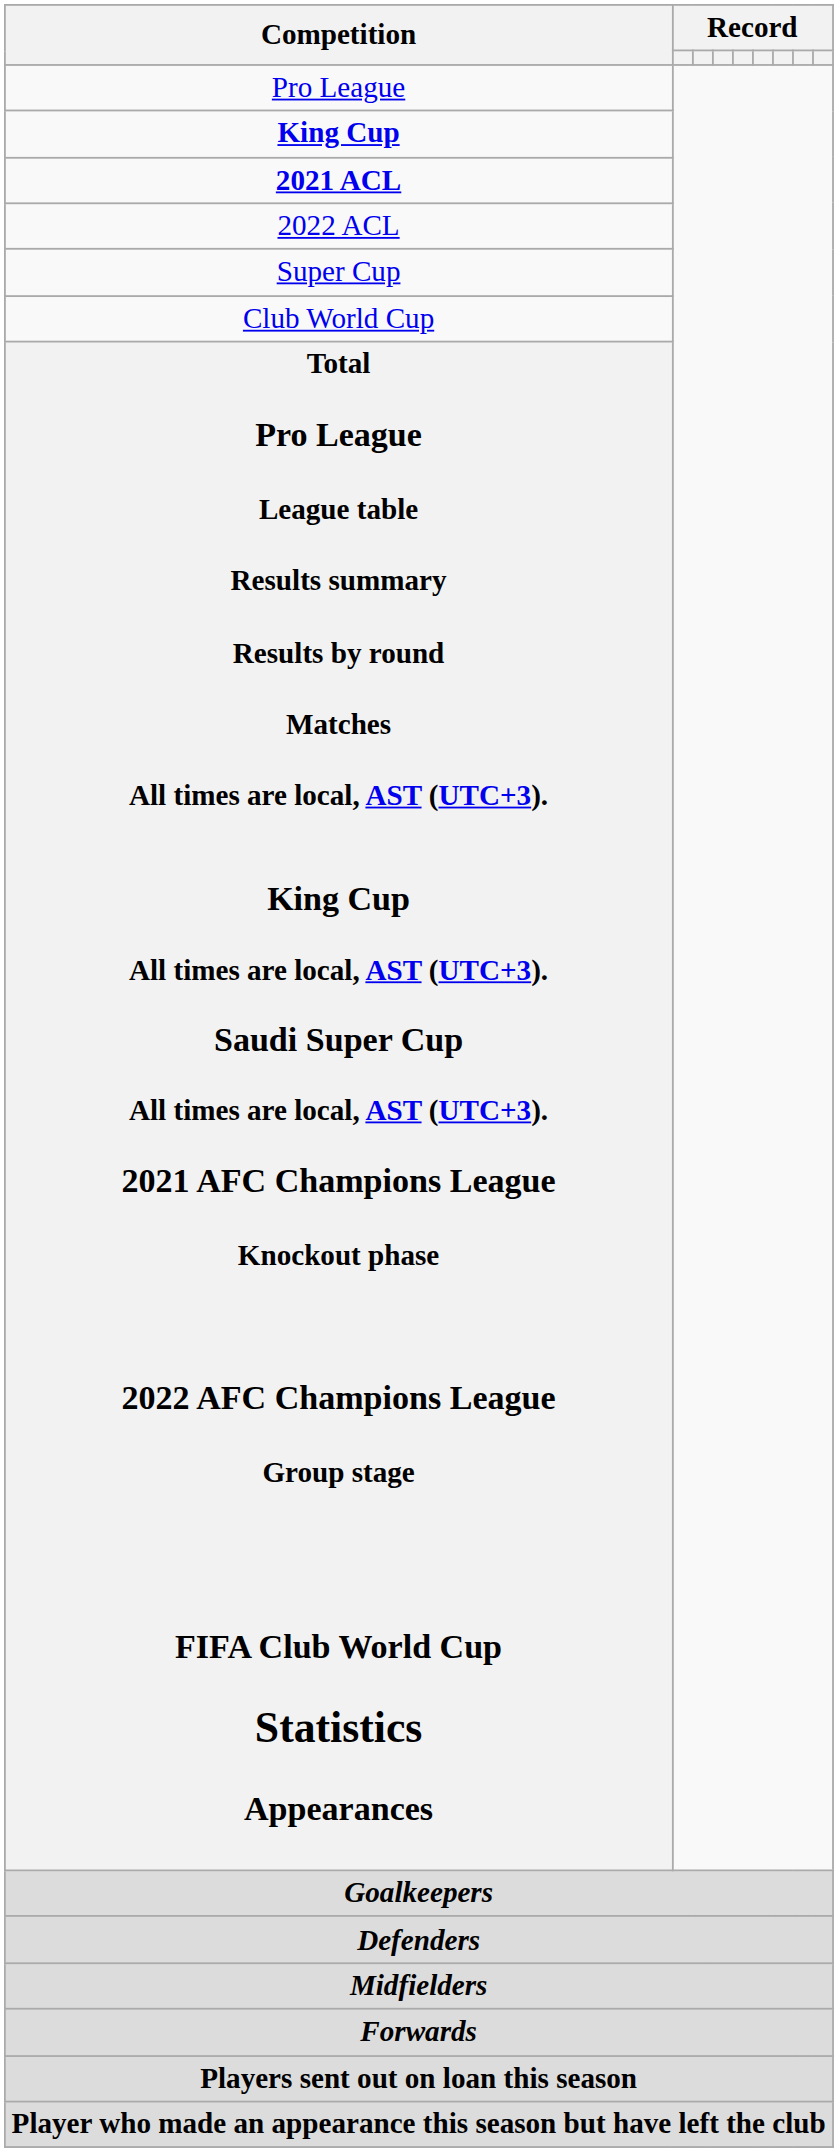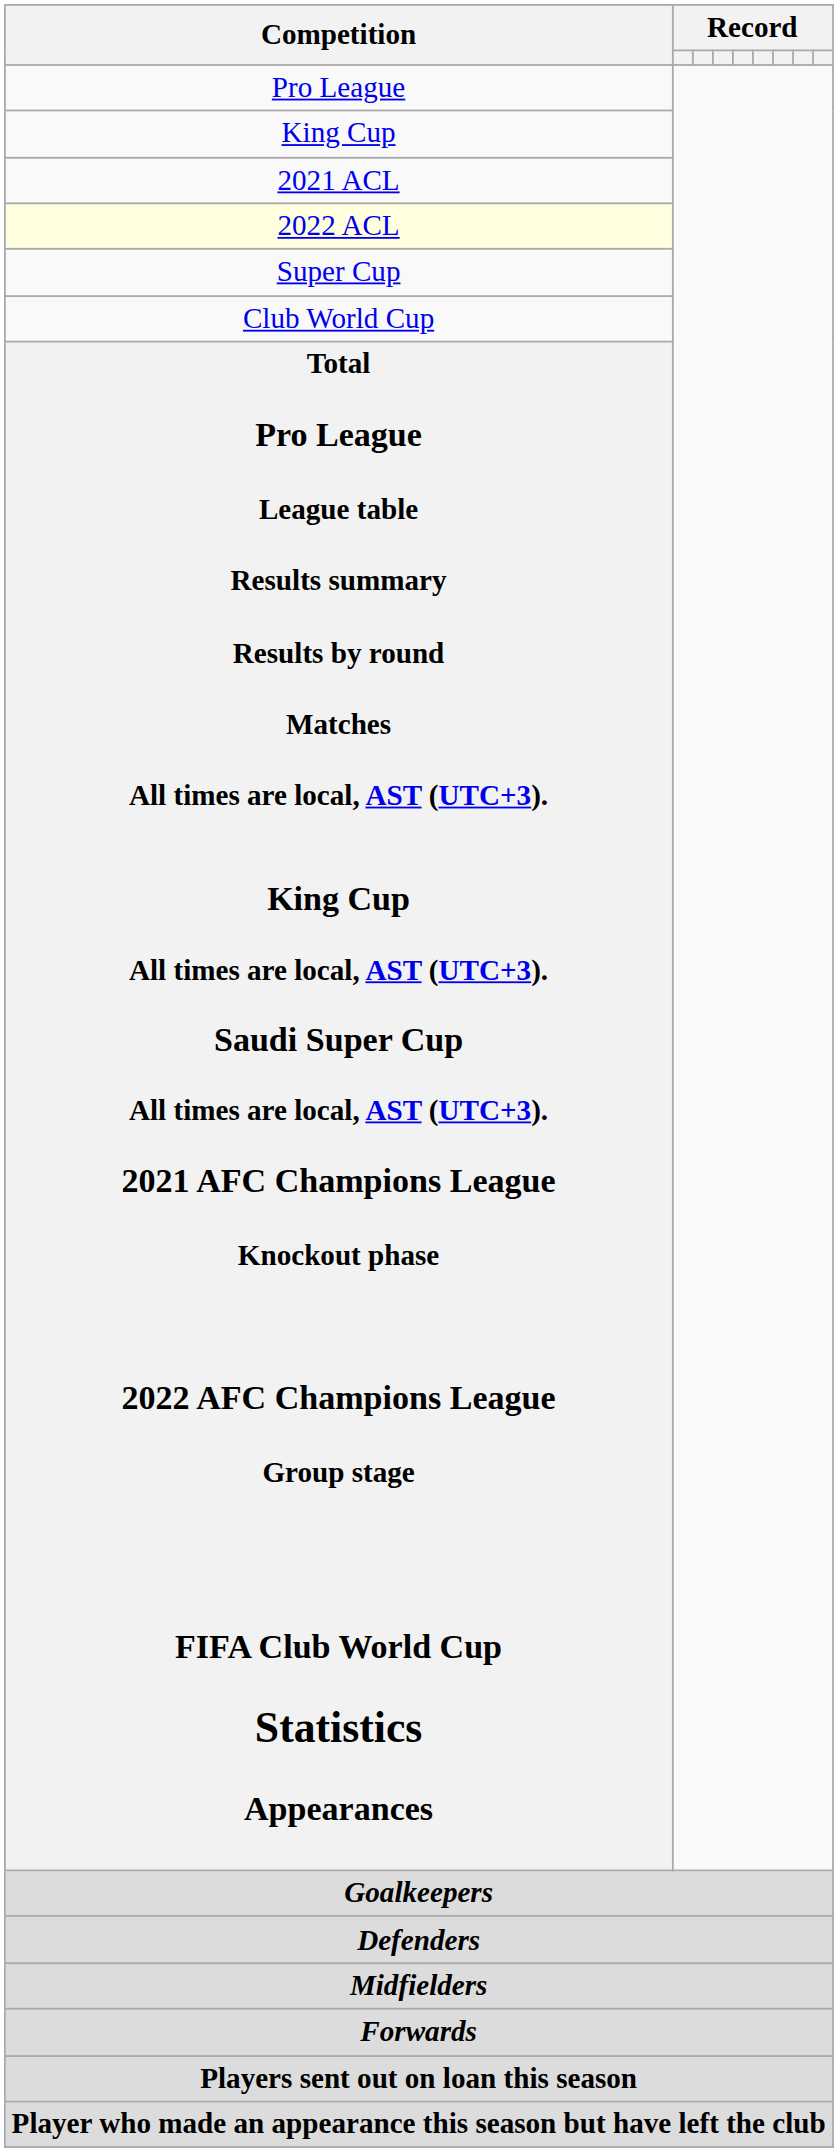(339, 133) bold -> (339, 133) normal
(339, 179) bold -> (339, 179) normal
(339, 225) no background -> (339, 225) lightyellow background
